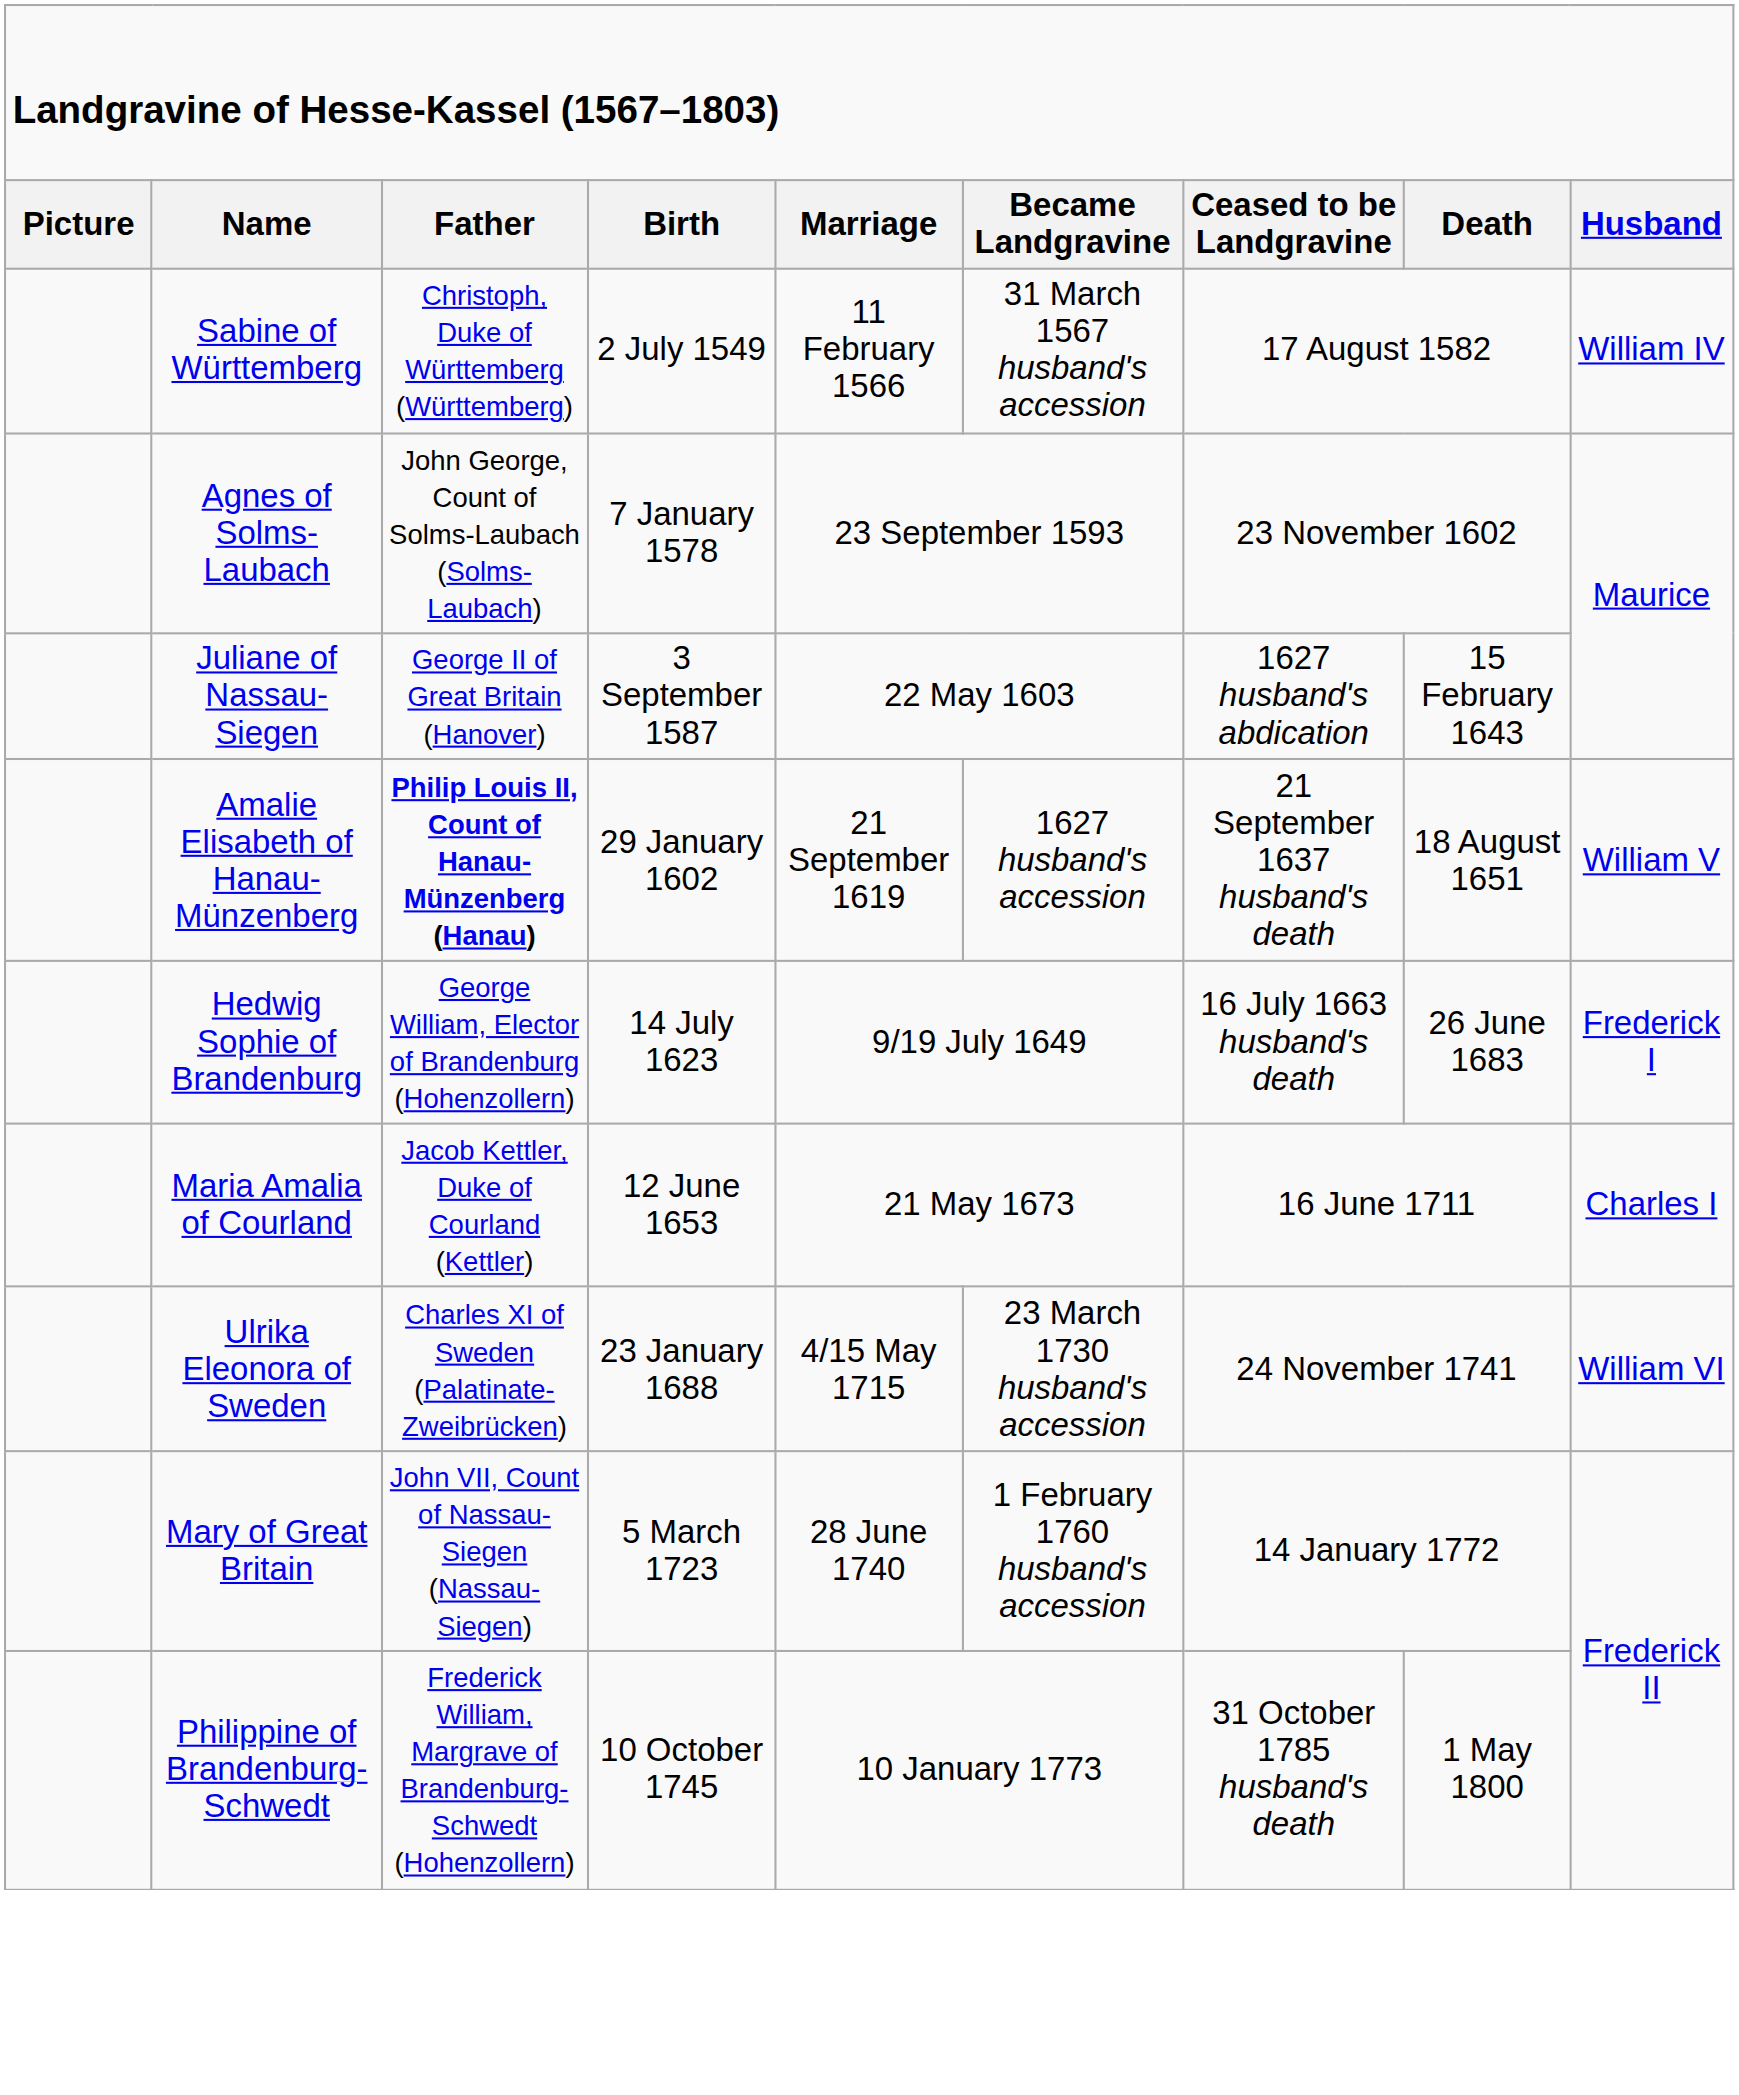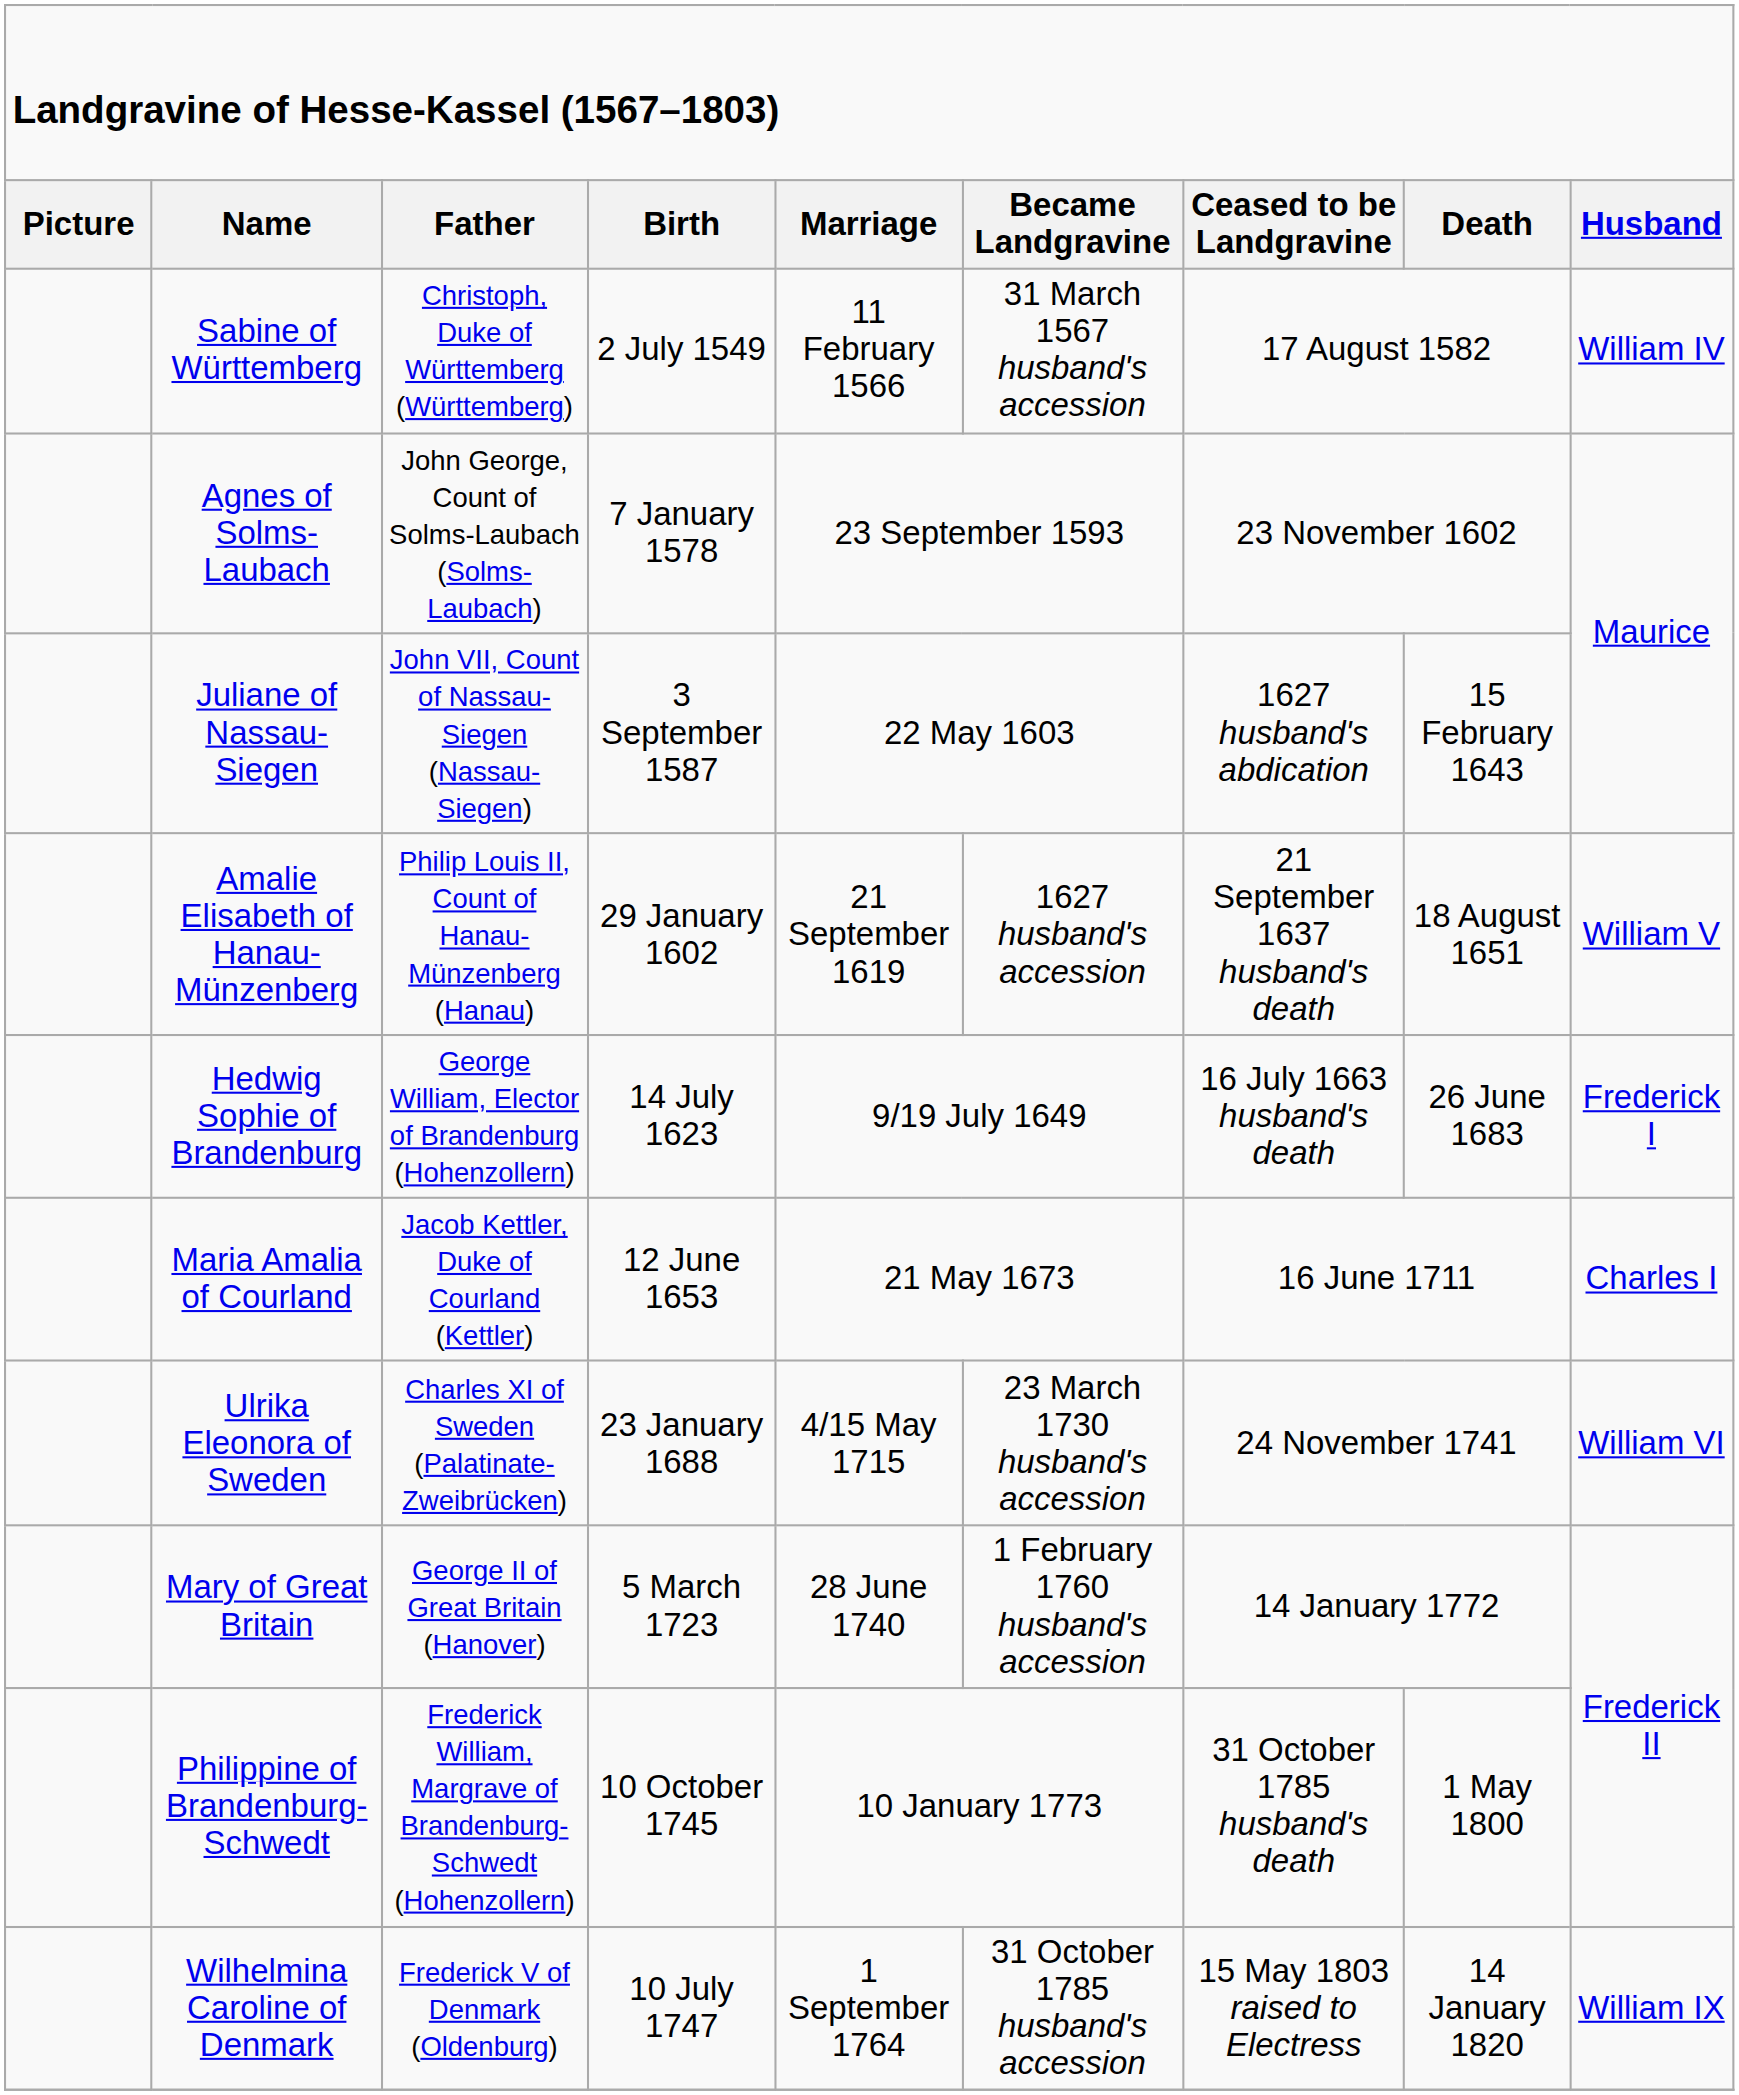(485, 697) George II of Great Britain (Hanover) -> (484, 735) John VII, Count of Nassau-Siegen (Nassau-Siegen)
(484, 859) bold -> (485, 935) normal
(484, 1552) John VII, Count of Nassau-Siegen (Nassau-Siegen) -> (485, 1608) George II of Great Britain (Hanover)
+ row: (267, 2007)
